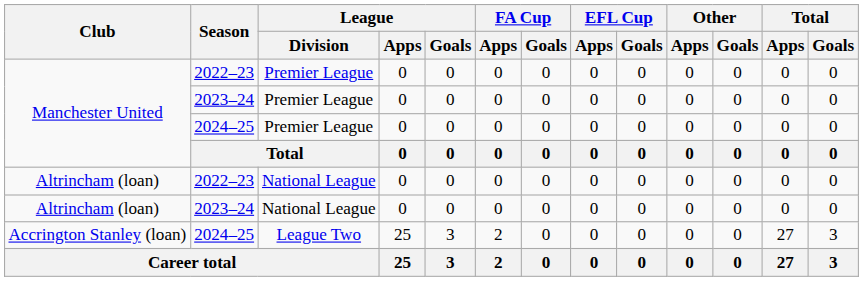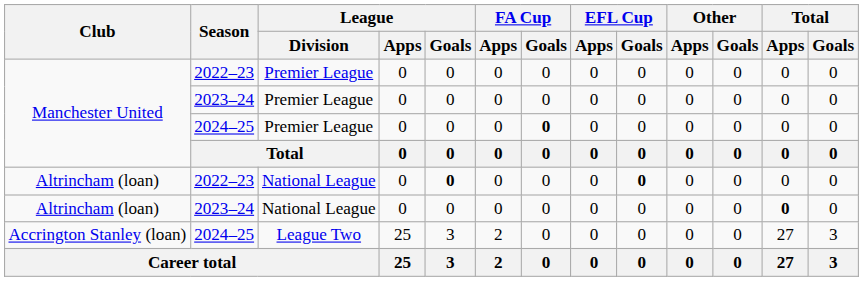(546, 126) normal -> (546, 126) bold
(450, 180) normal -> (450, 180) bold
(642, 180) normal -> (642, 180) bold
(785, 208) normal -> (785, 208) bold
